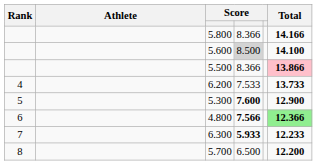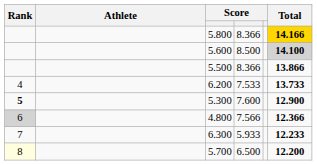(290, 34) no background -> (290, 34) gold background
(248, 51) lightgrey background -> (248, 51) no background
(290, 51) no background -> (290, 51) lightgrey background
(290, 67) pink background -> (290, 67) no background
(20, 101) normal -> (20, 101) bold
(248, 101) bold -> (248, 101) normal
(20, 118) no background -> (20, 118) lightgrey background
(248, 118) bold -> (248, 118) normal
(290, 118) lightgreen background -> (290, 118) no background
(248, 134) bold -> (248, 134) normal
(20, 151) no background -> (20, 151) lightyellow background
